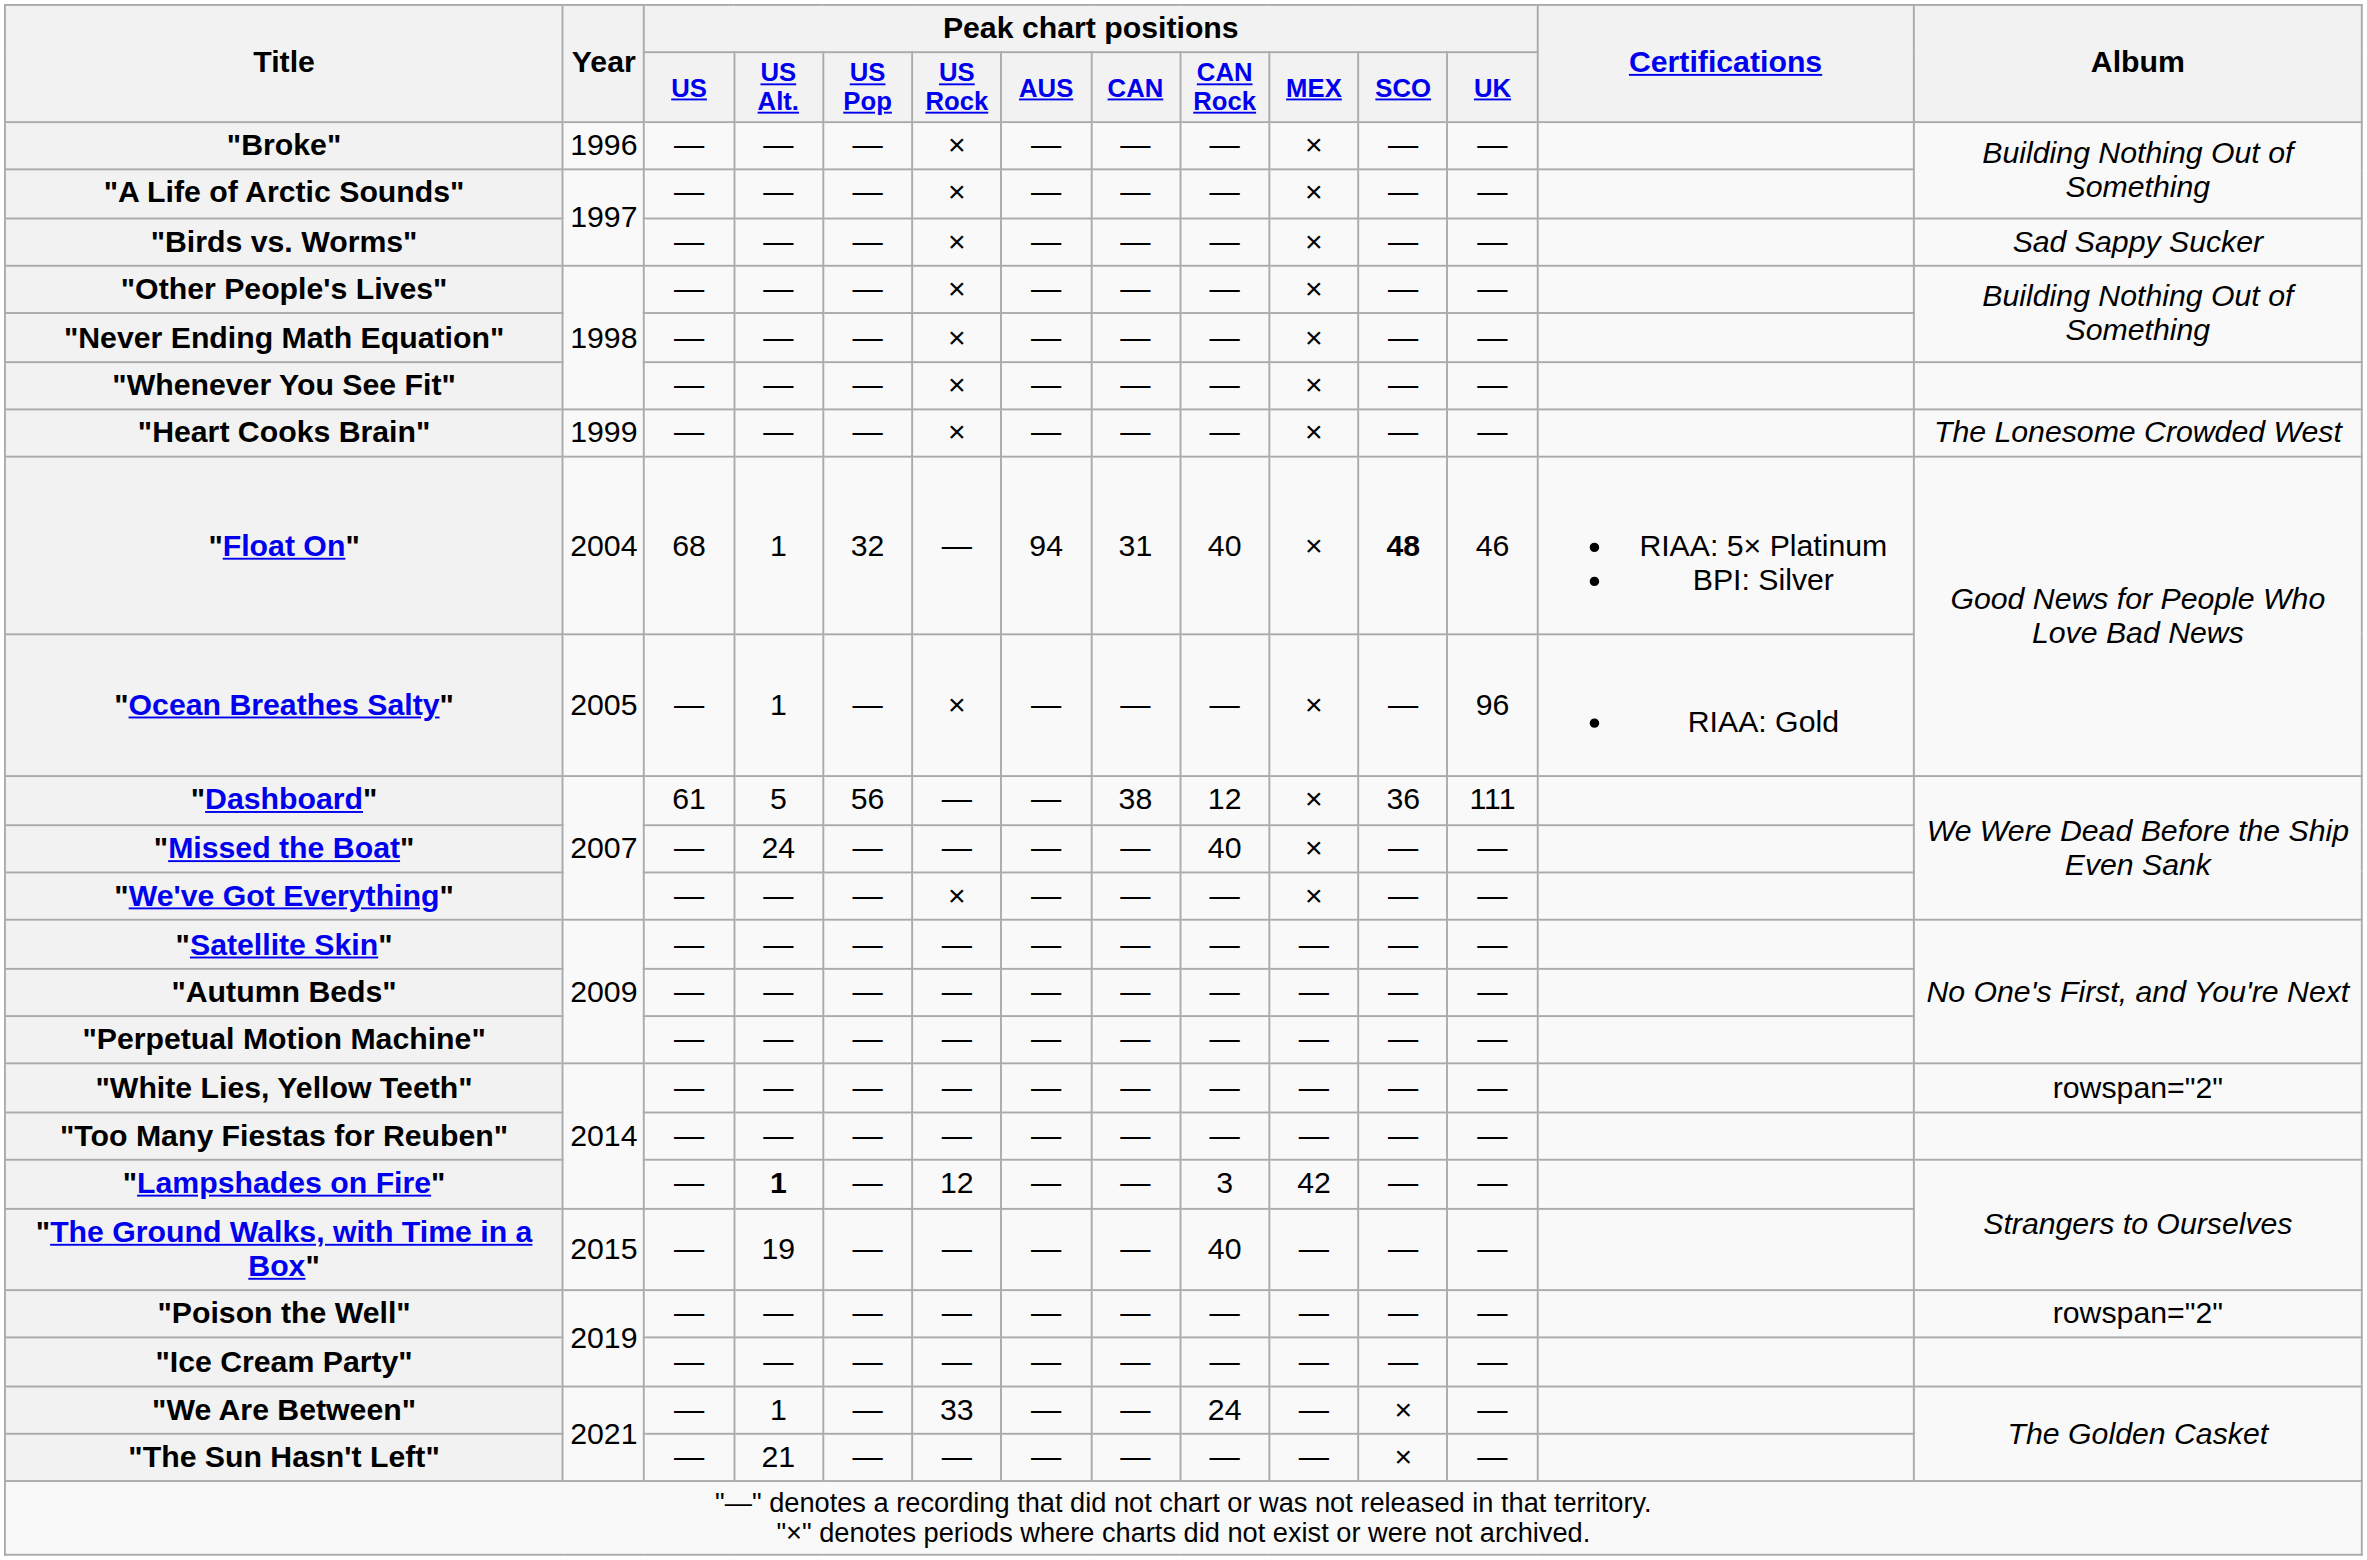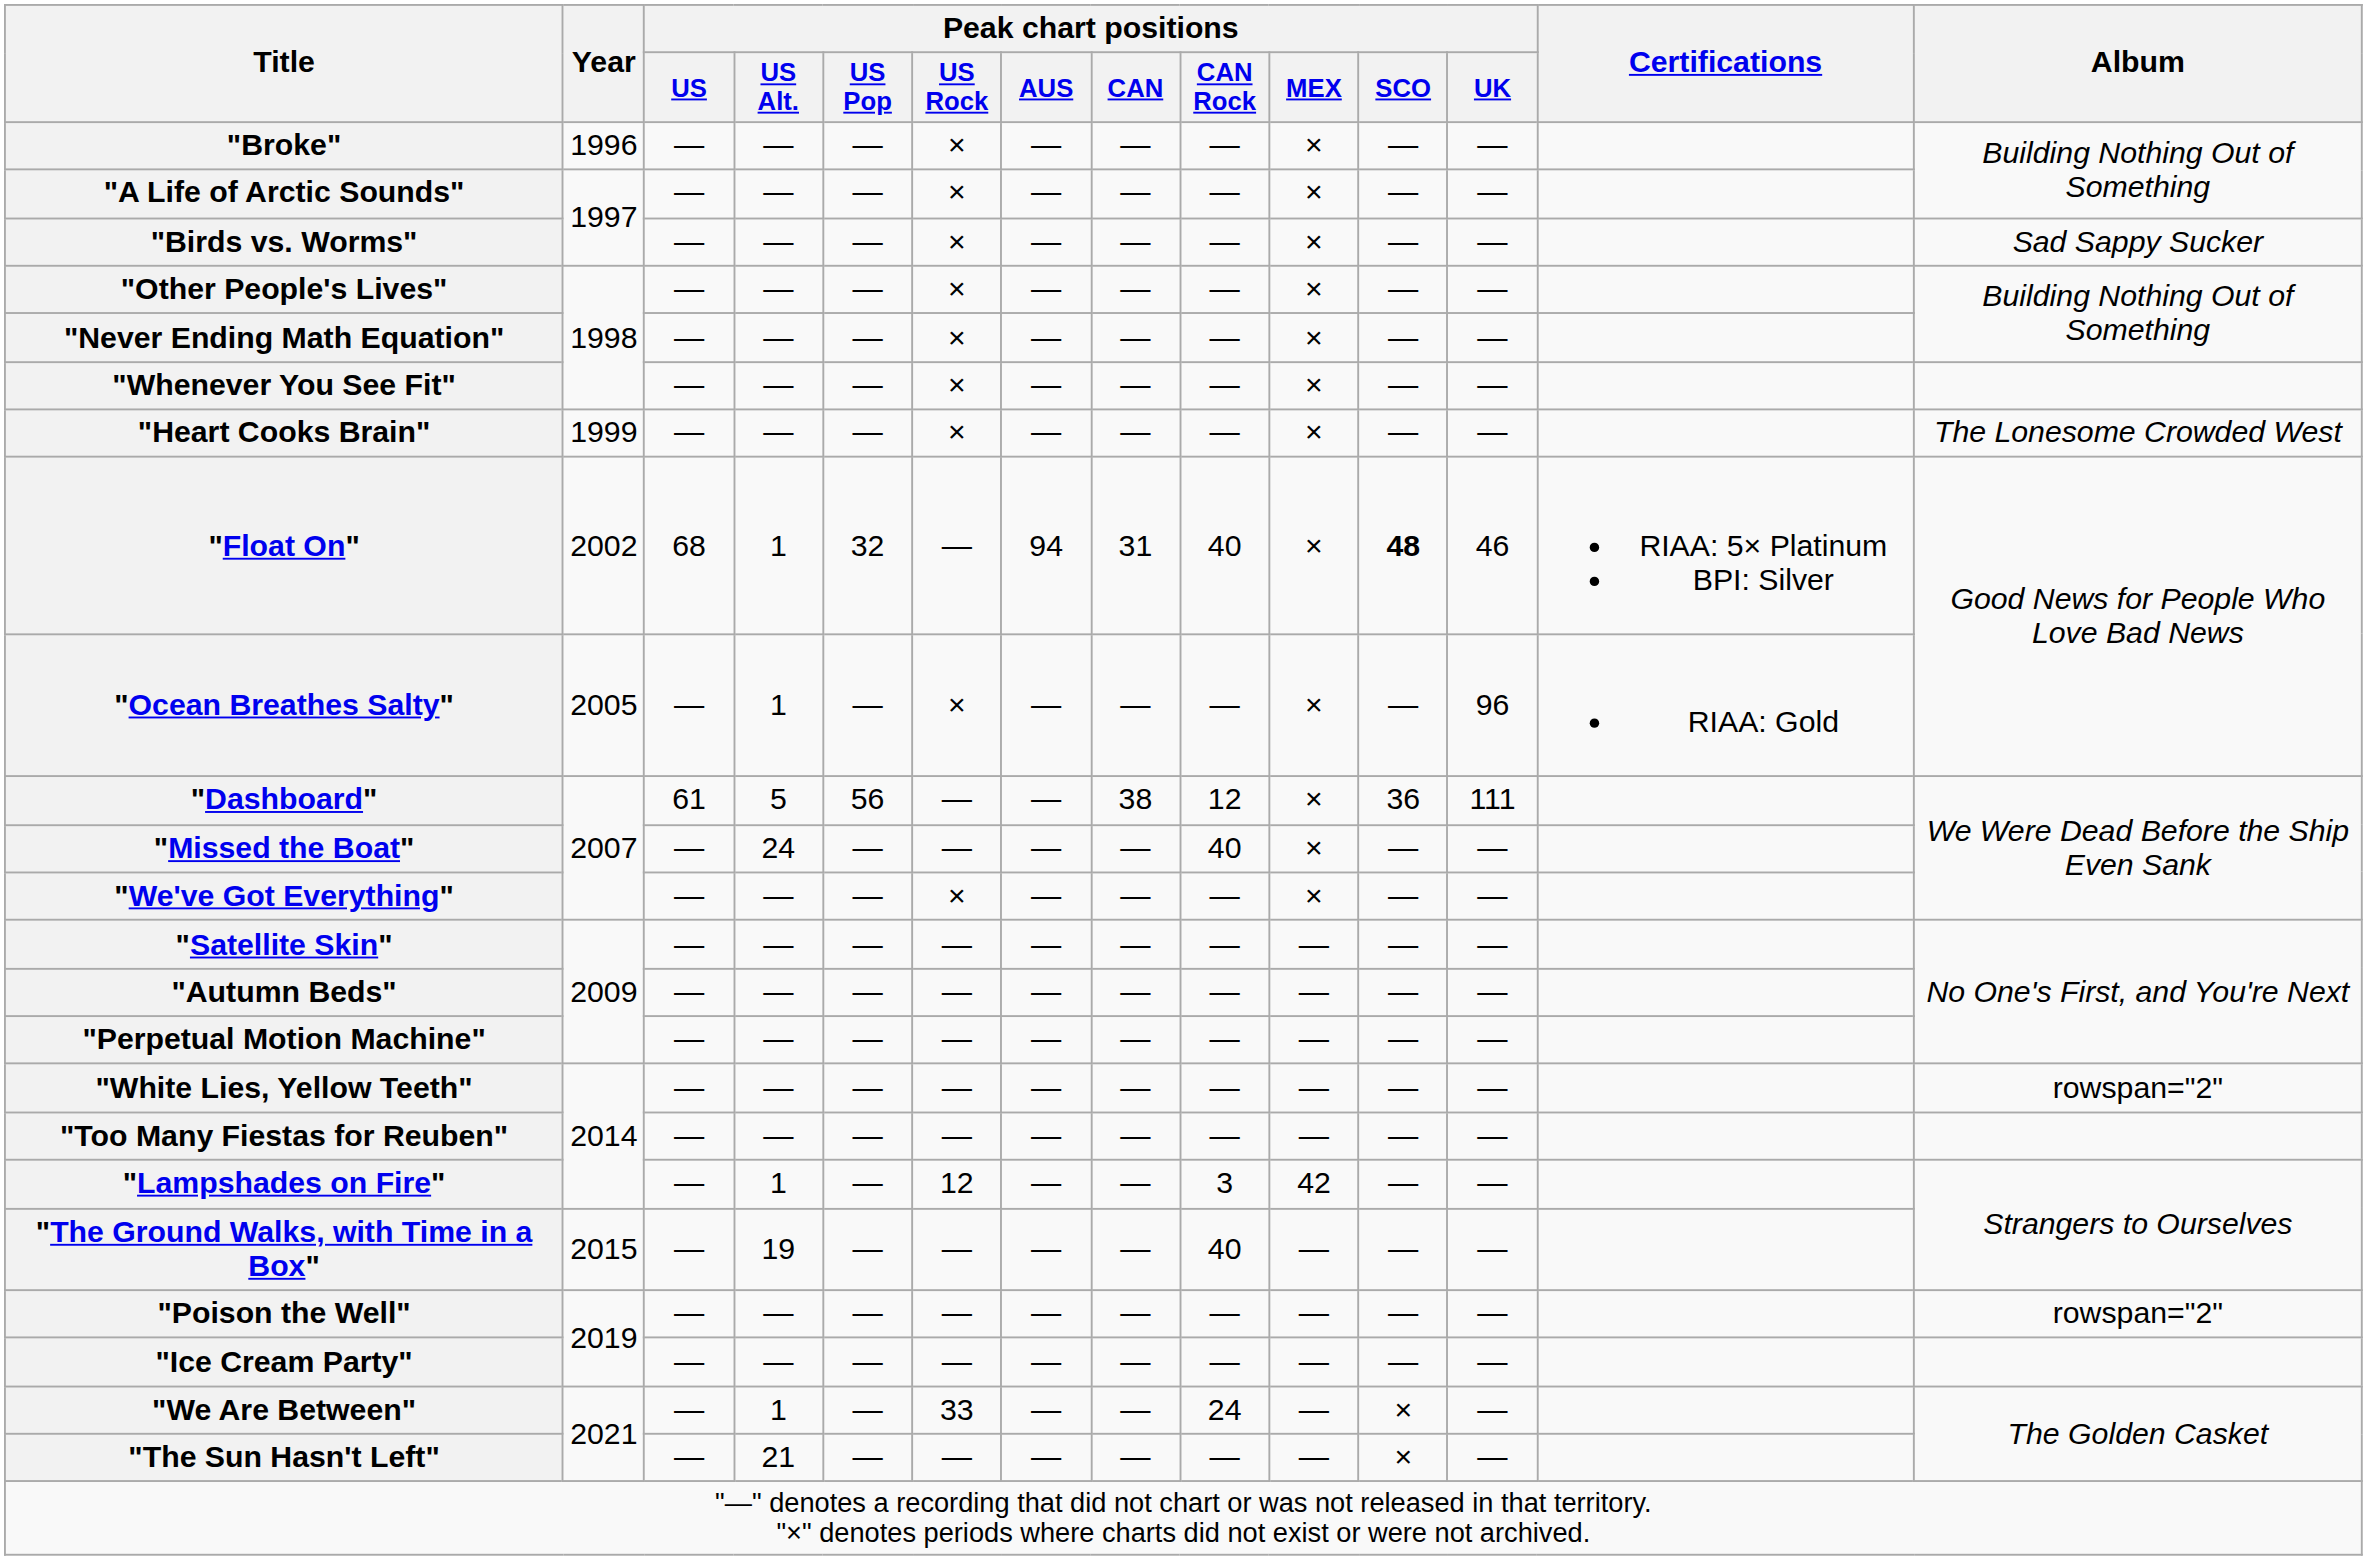(604, 545) 2004 -> (604, 545) 2002
(778, 1183) bold -> (778, 1183) normal
